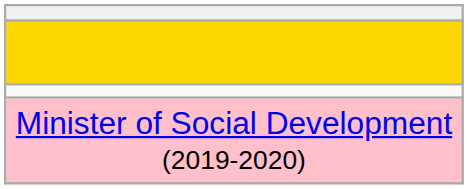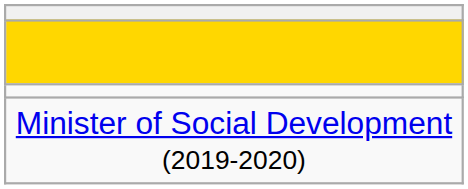(234, 141) pink background -> (234, 141) no background
